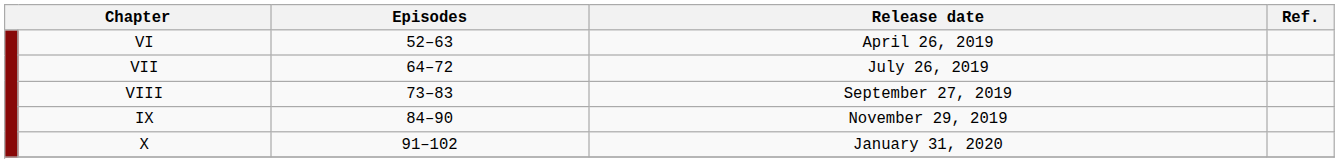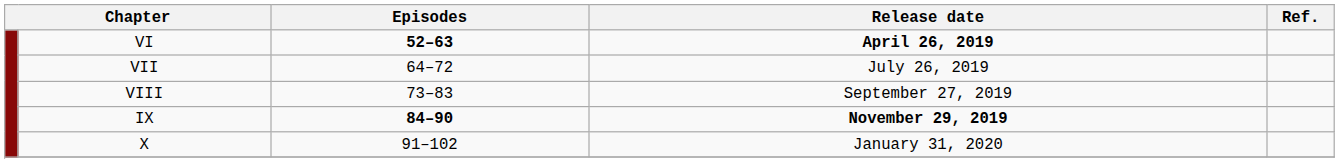(430, 43) normal -> (430, 43) bold
(928, 43) normal -> (928, 43) bold
(430, 119) normal -> (430, 119) bold
(928, 119) normal -> (928, 119) bold
